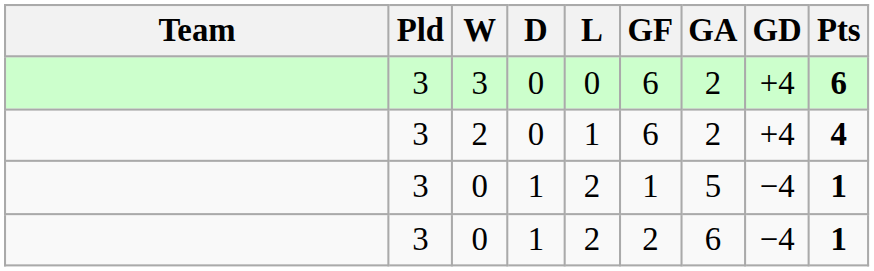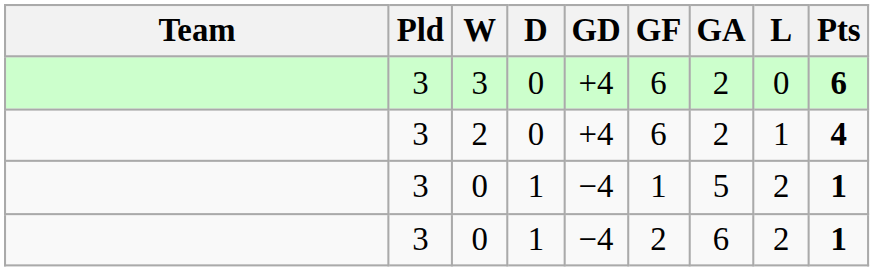columns swapped: (592, 30) <-> (777, 30)
